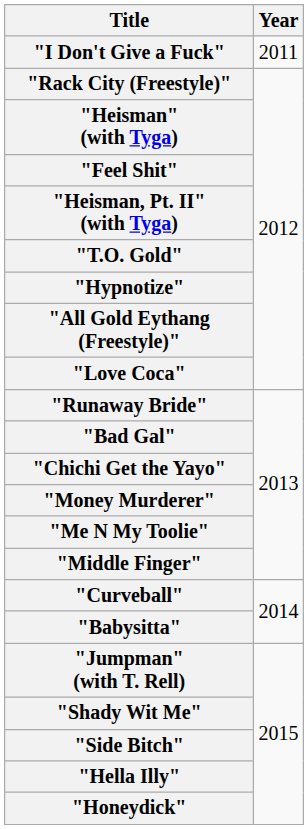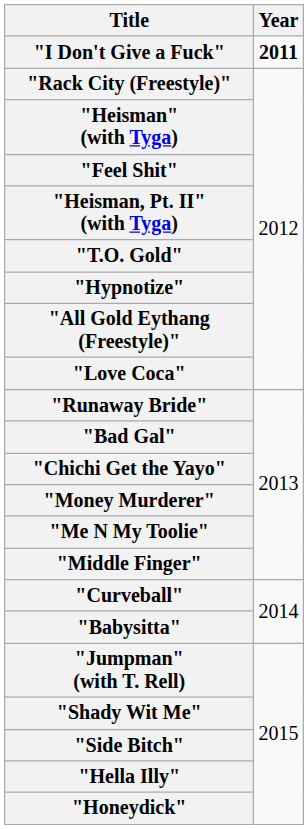(278, 52) normal -> (278, 52) bold
